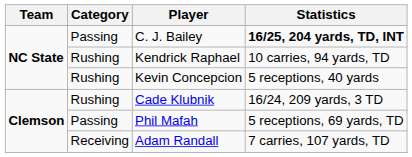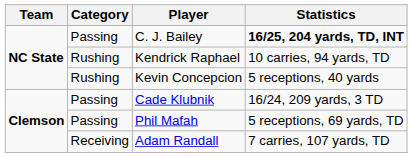(95, 99) Rushing -> (94, 99) Passing
